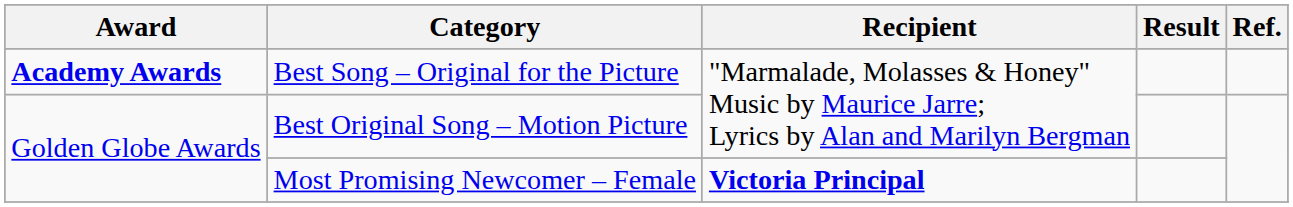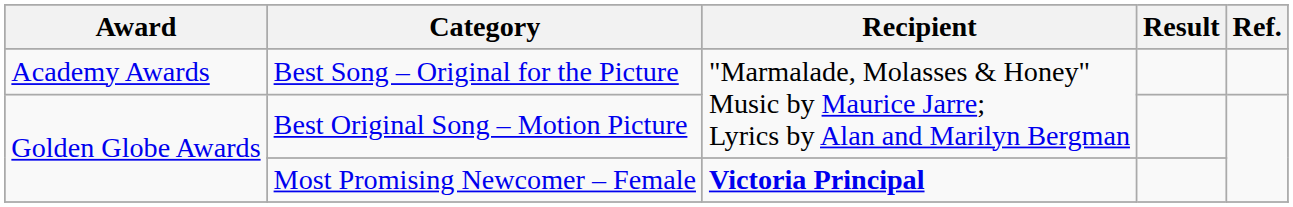(116, 71) bold -> (111, 71) normal
